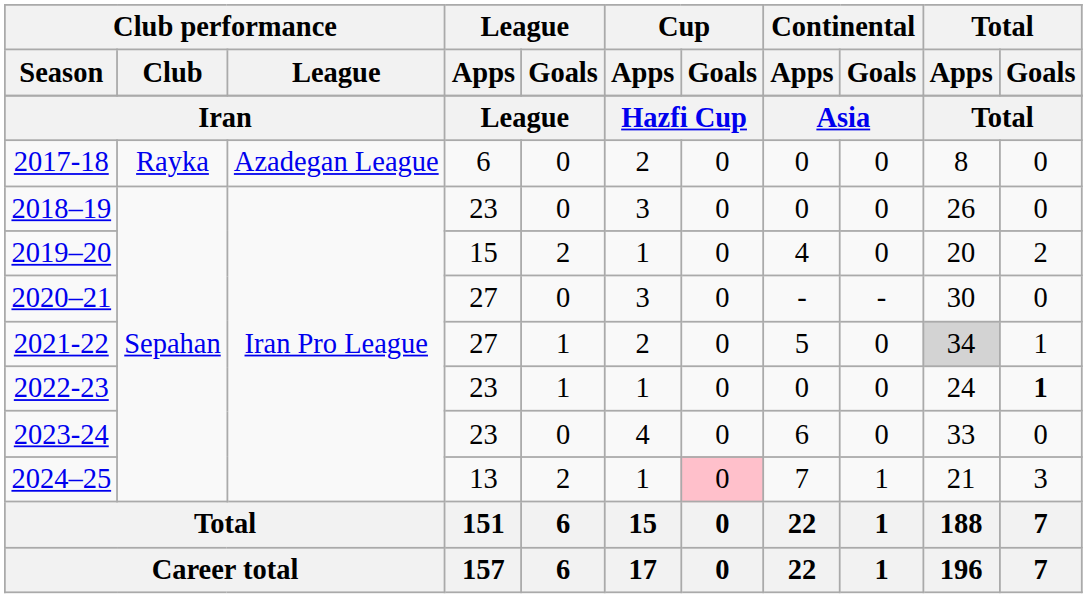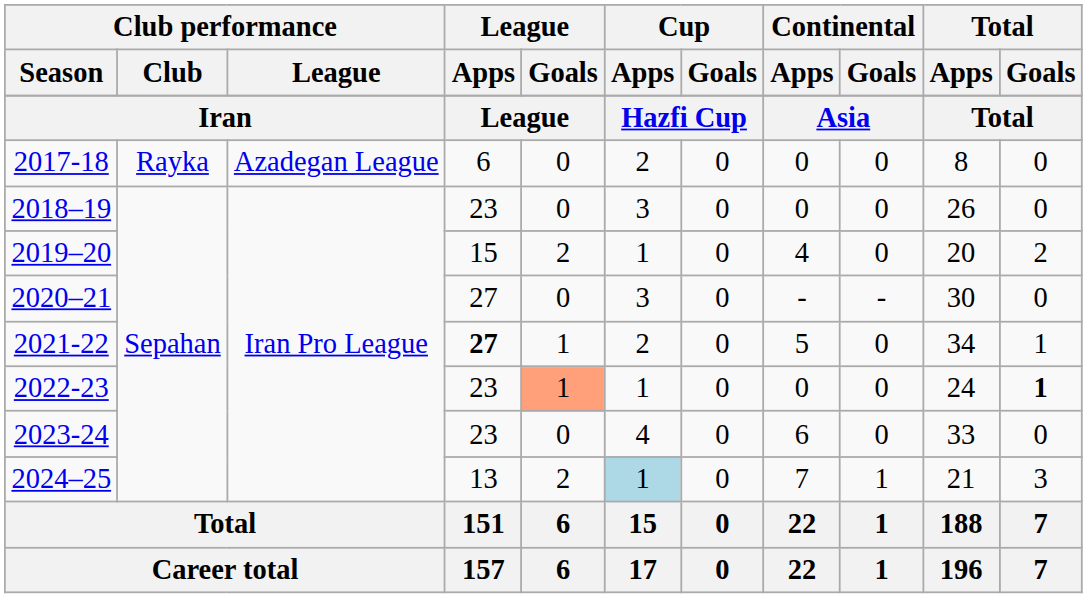(483, 343) normal -> (483, 343) bold
(961, 343) lightgrey background -> (961, 343) no background
(563, 388) no background -> (563, 388) lightsalmon background
(643, 478) no background -> (643, 478) lightblue background
(722, 478) pink background -> (722, 478) no background
